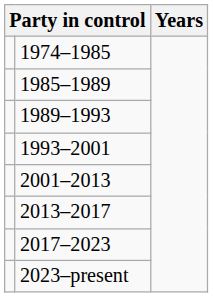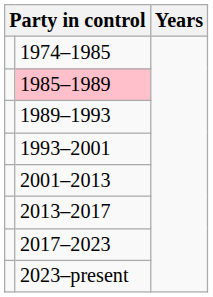(65, 84) no background -> (65, 84) pink background
